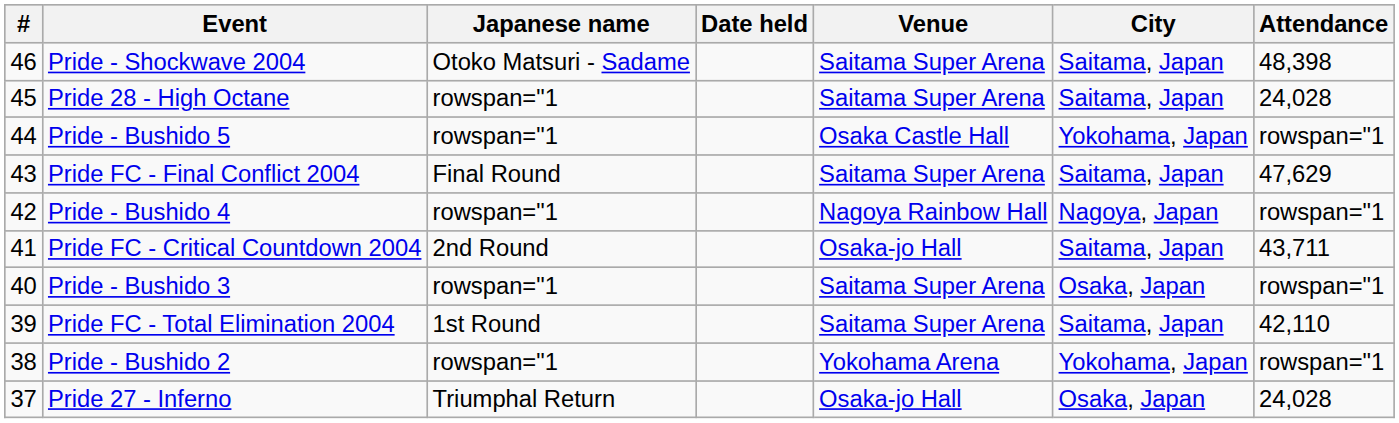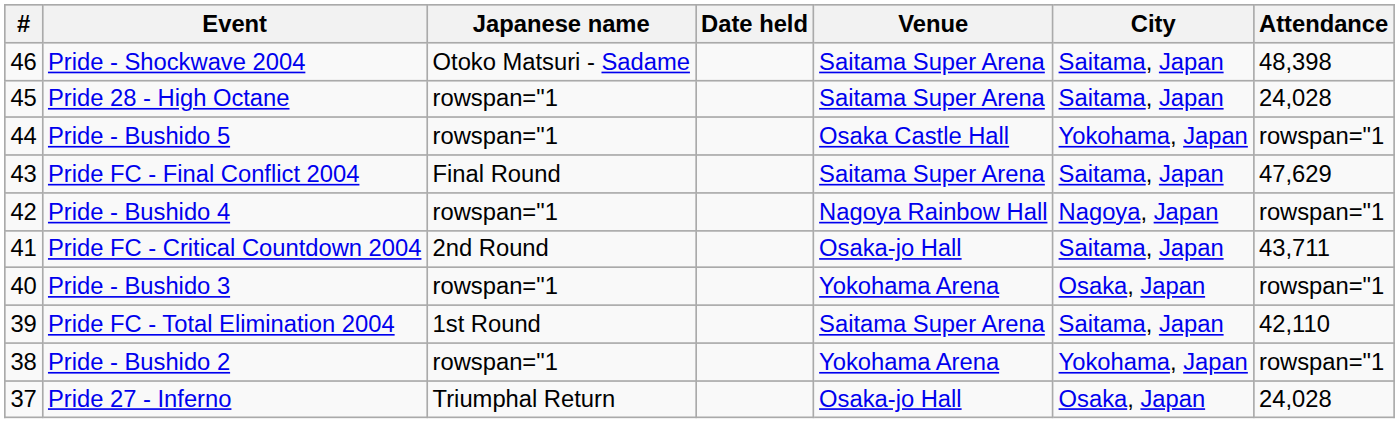(932, 287) Saitama Super Arena -> (909, 287) Yokohama Arena
